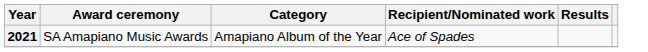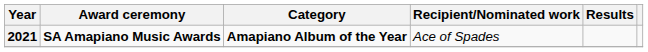(126, 36) normal -> (132, 36) bold
(298, 36) normal -> (317, 36) bold
